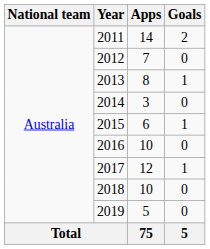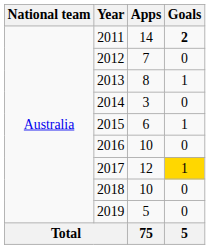(185, 37) normal -> (185, 37) bold
(185, 168) no background -> (185, 168) gold background
